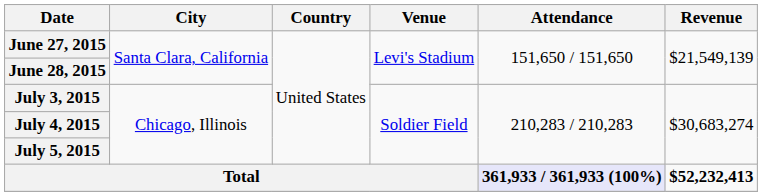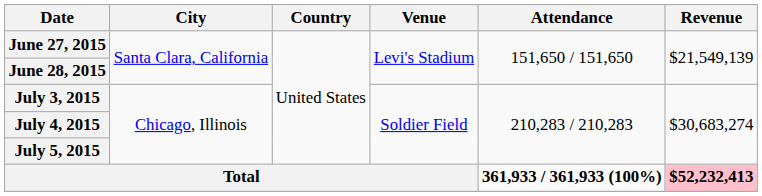(572, 177) lavender background -> (572, 177) no background
(711, 177) no background -> (711, 177) pink background
